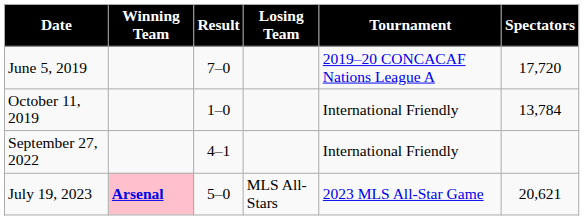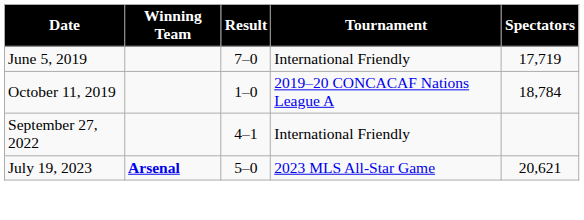- column: (281, 25)
(394, 67) 2019–20 CONCACAF Nations League A -> (342, 58) International Friendly
(540, 67) 17,720 -> (540, 58) 17,719
(391, 109) International Friendly -> (372, 92) 2019–20 CONCACAF Nations League A
(540, 109) 13,784 -> (540, 92) 18,784
(138, 193) pink background -> (154, 167) no background
